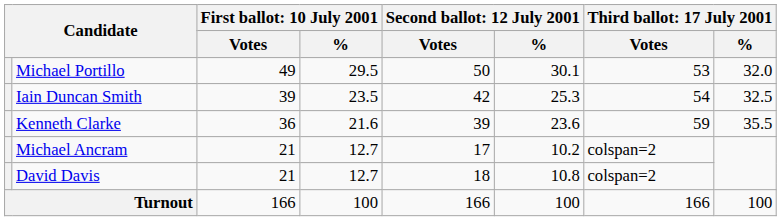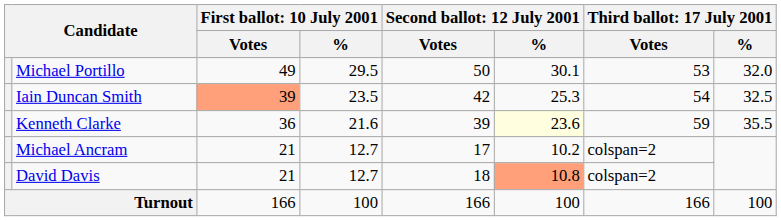(287, 96) no background -> (287, 96) lightsalmon background
(565, 123) no background -> (565, 123) lightyellow background
(565, 176) no background -> (565, 176) lightsalmon background
